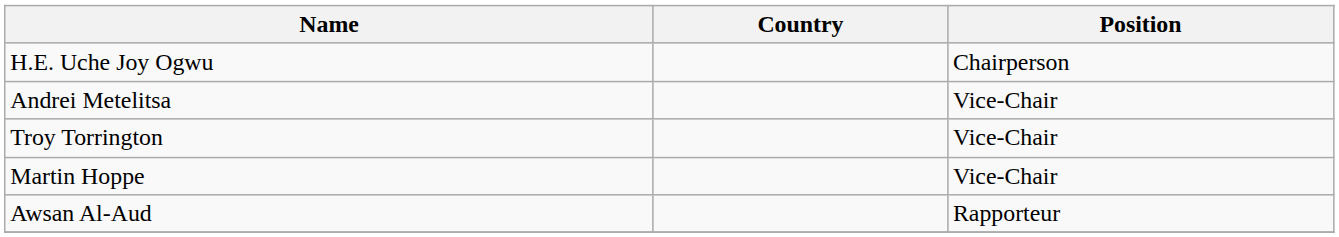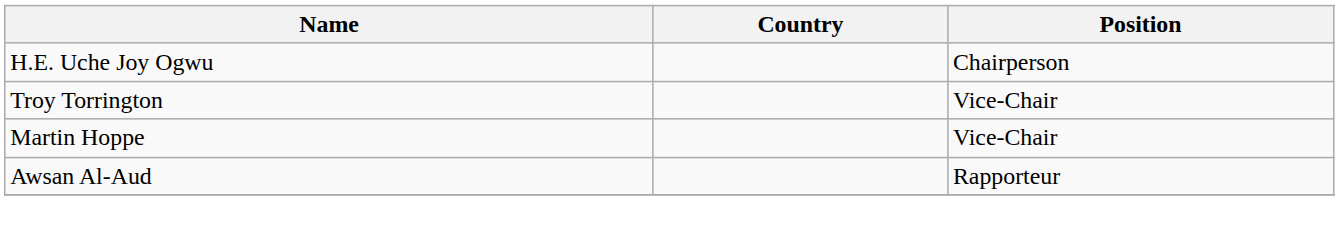- row: (91, 99)
